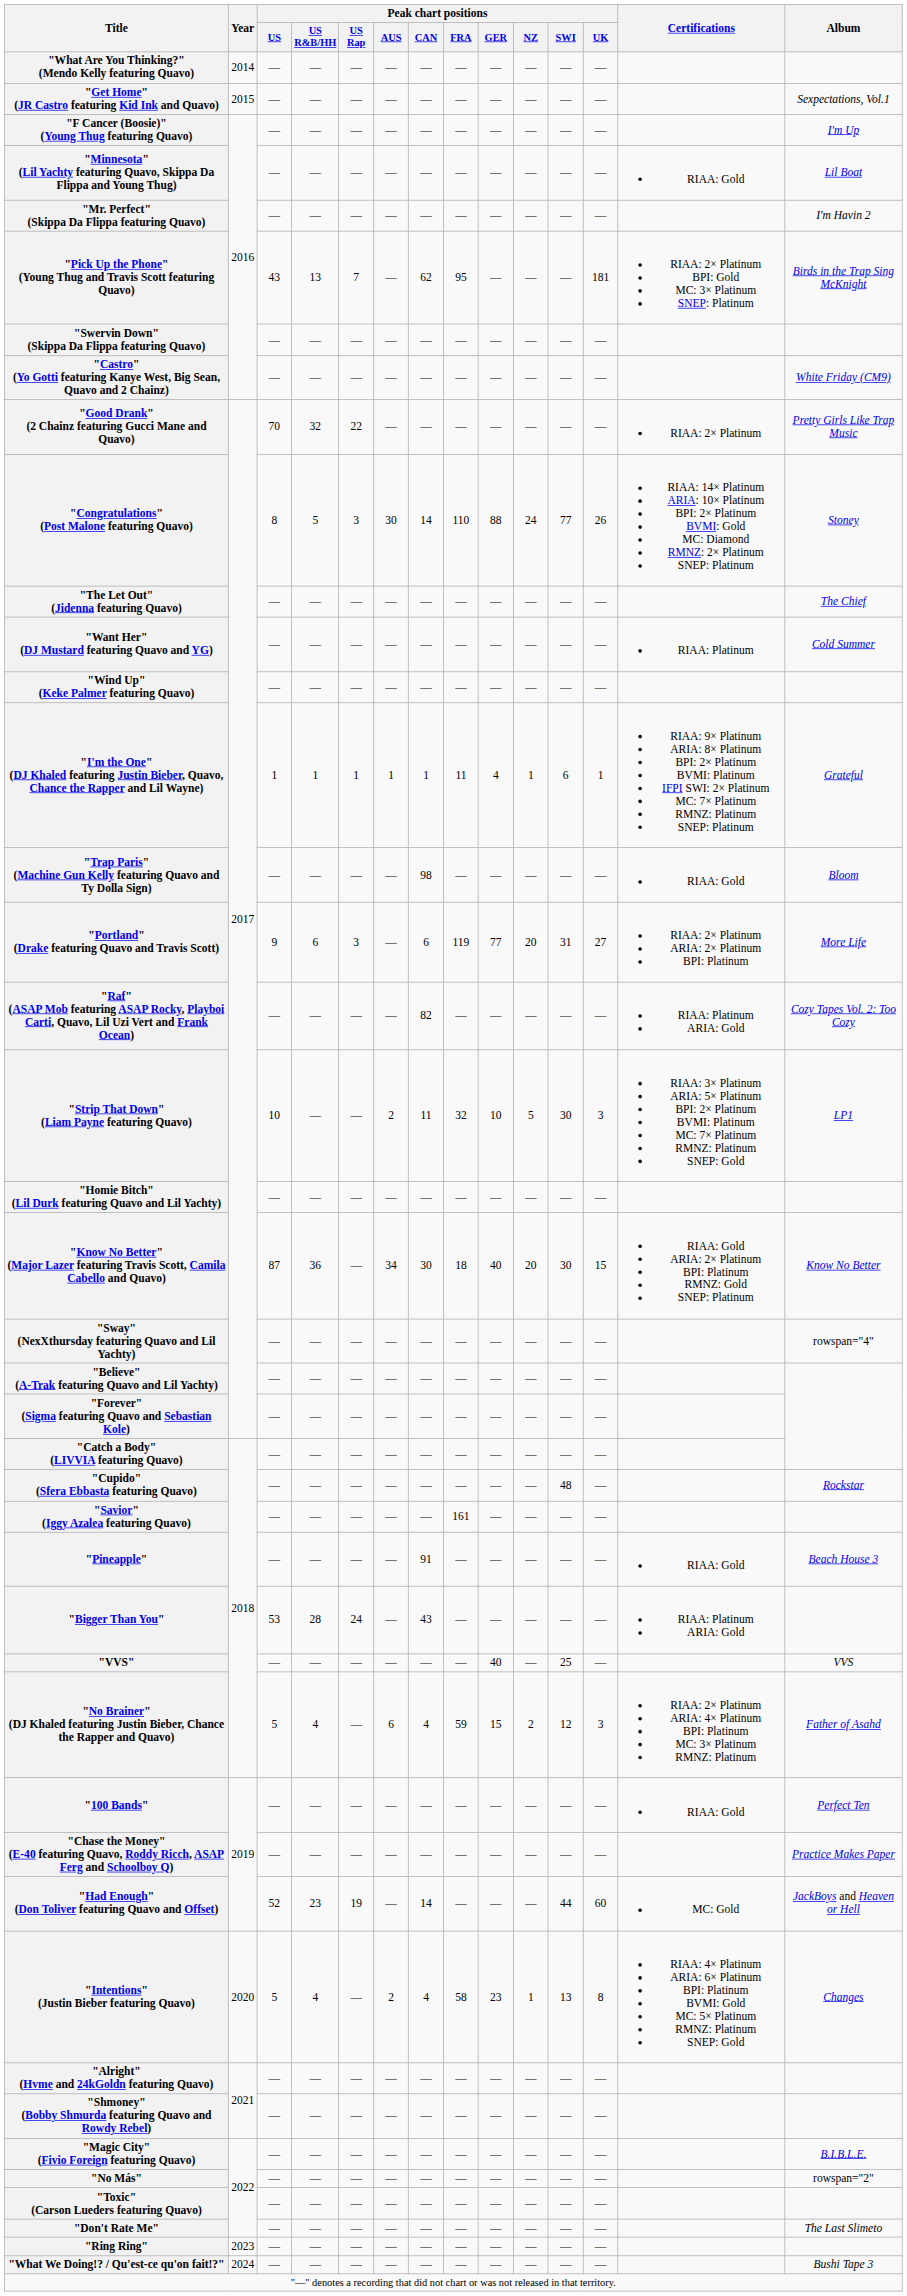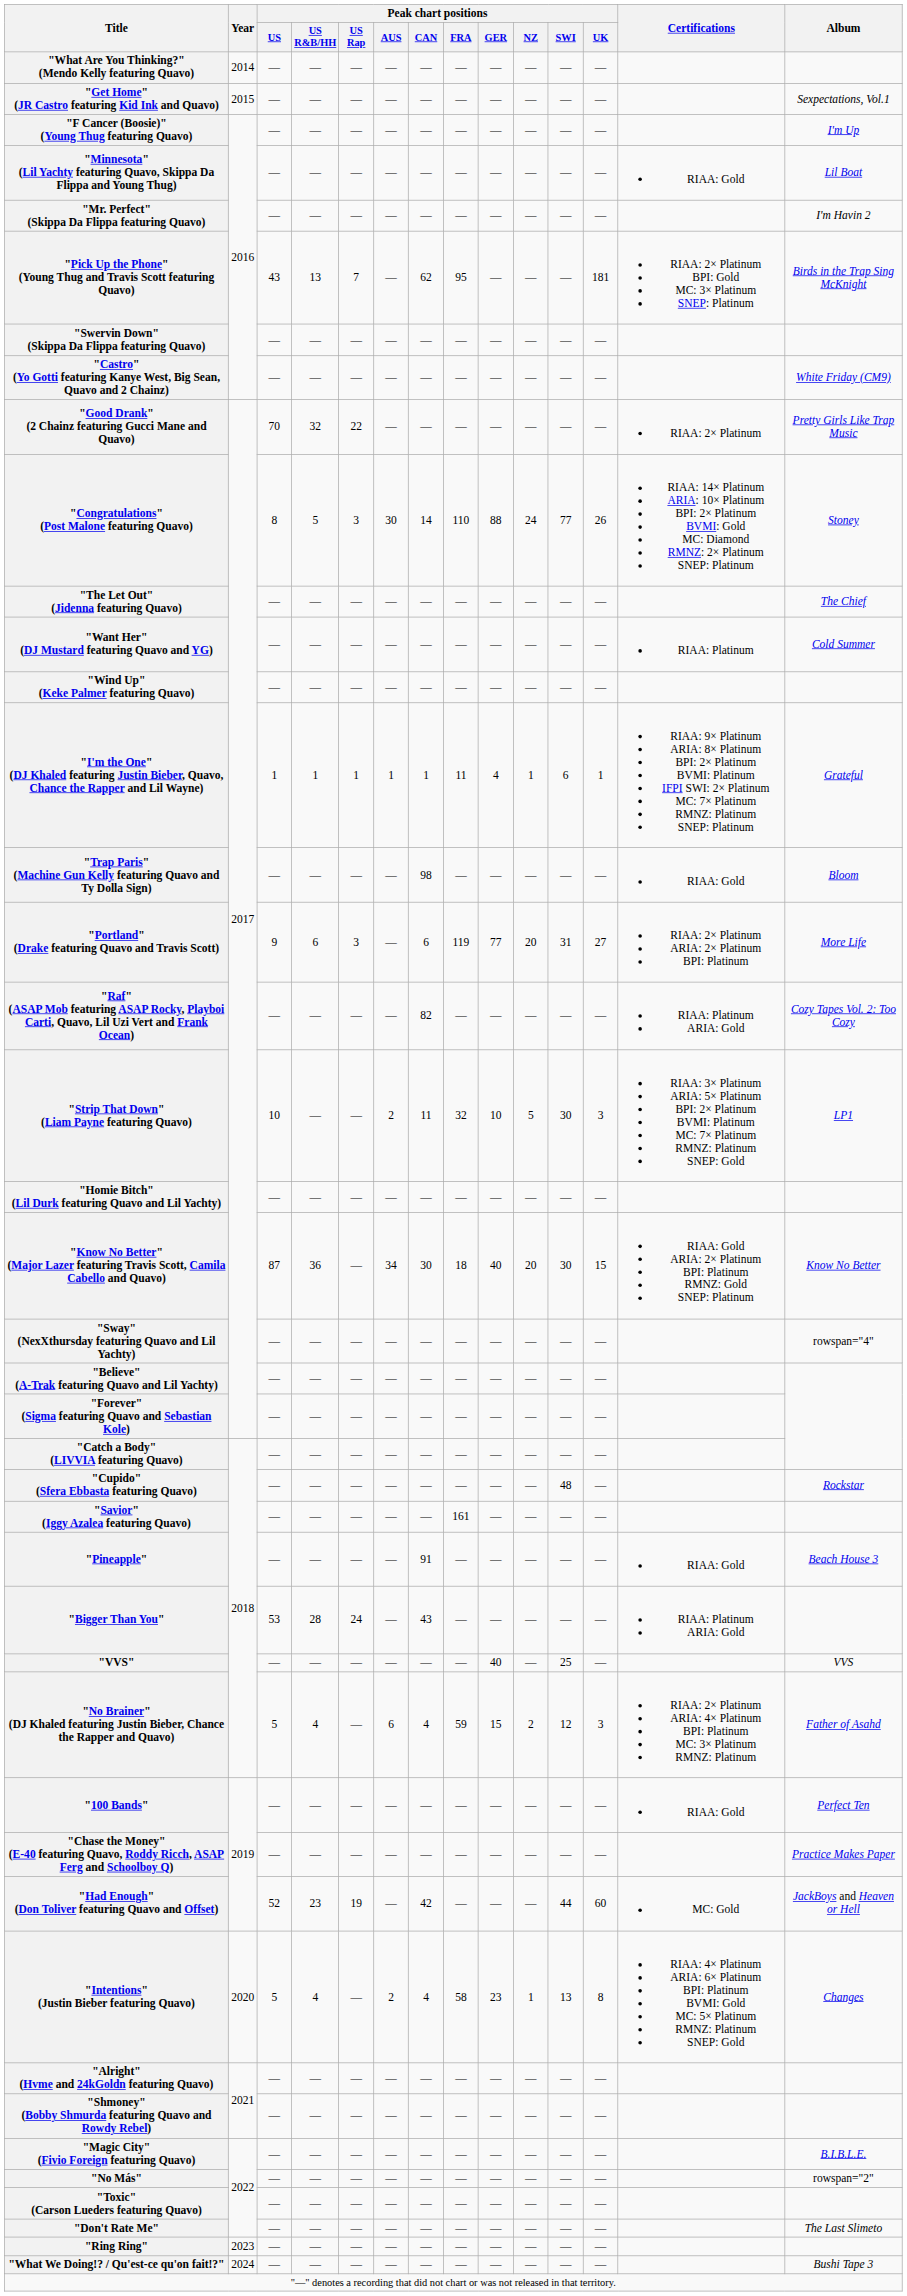(426, 1903) 14 -> (426, 1903) 42
